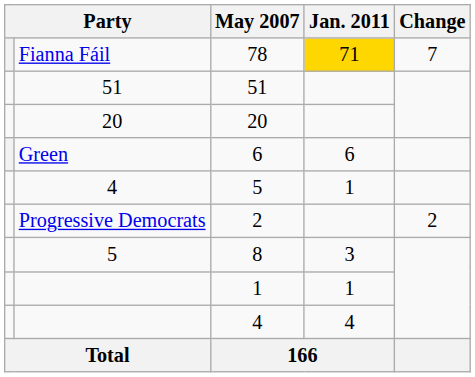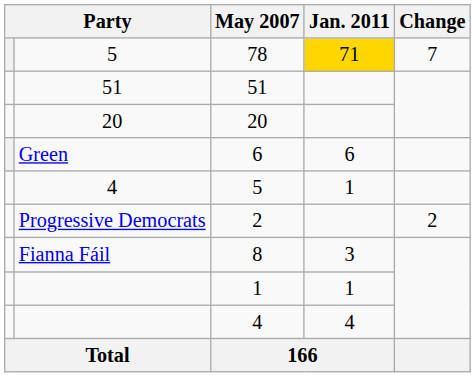(64, 54) Fianna Fáil -> (112, 54) 5
(112, 254) 5 -> (64, 254) Fianna Fáil
